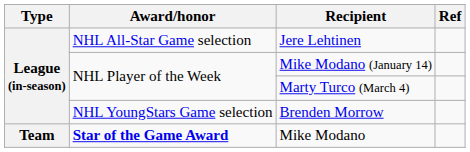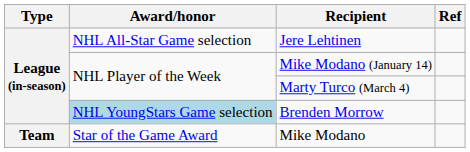(173, 111) no background -> (173, 111) lightblue background
(150, 135) bold -> (145, 135) normal
